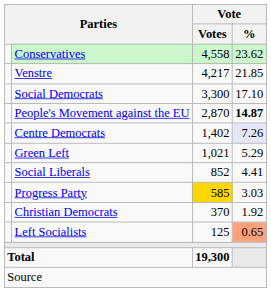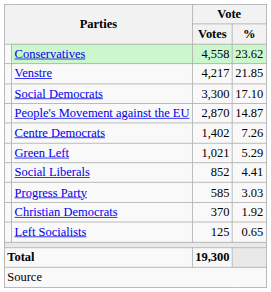(249, 113) bold -> (249, 113) normal
(252, 133) lavender background -> (252, 133) no background
(220, 192) gold background -> (220, 192) no background
(252, 232) lightsalmon background -> (252, 232) no background
